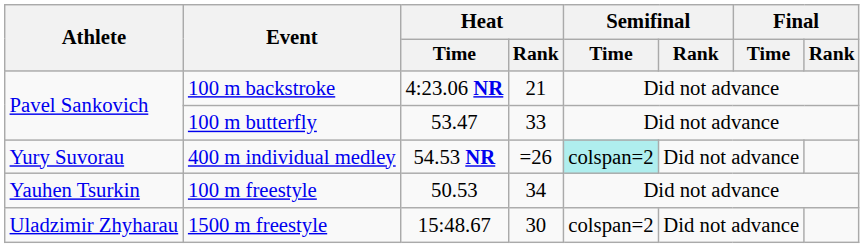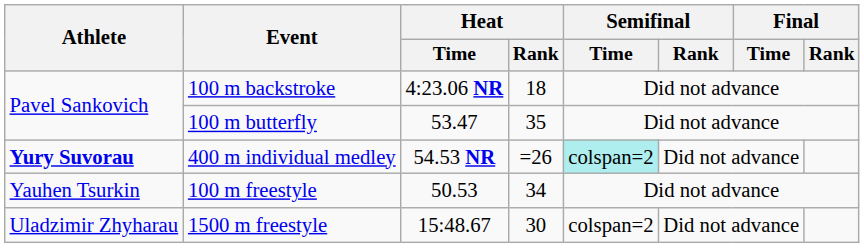(536, 88) 21 -> (536, 88) 18
(536, 122) 33 -> (536, 122) 35
(67, 156) normal -> (72, 156) bold
